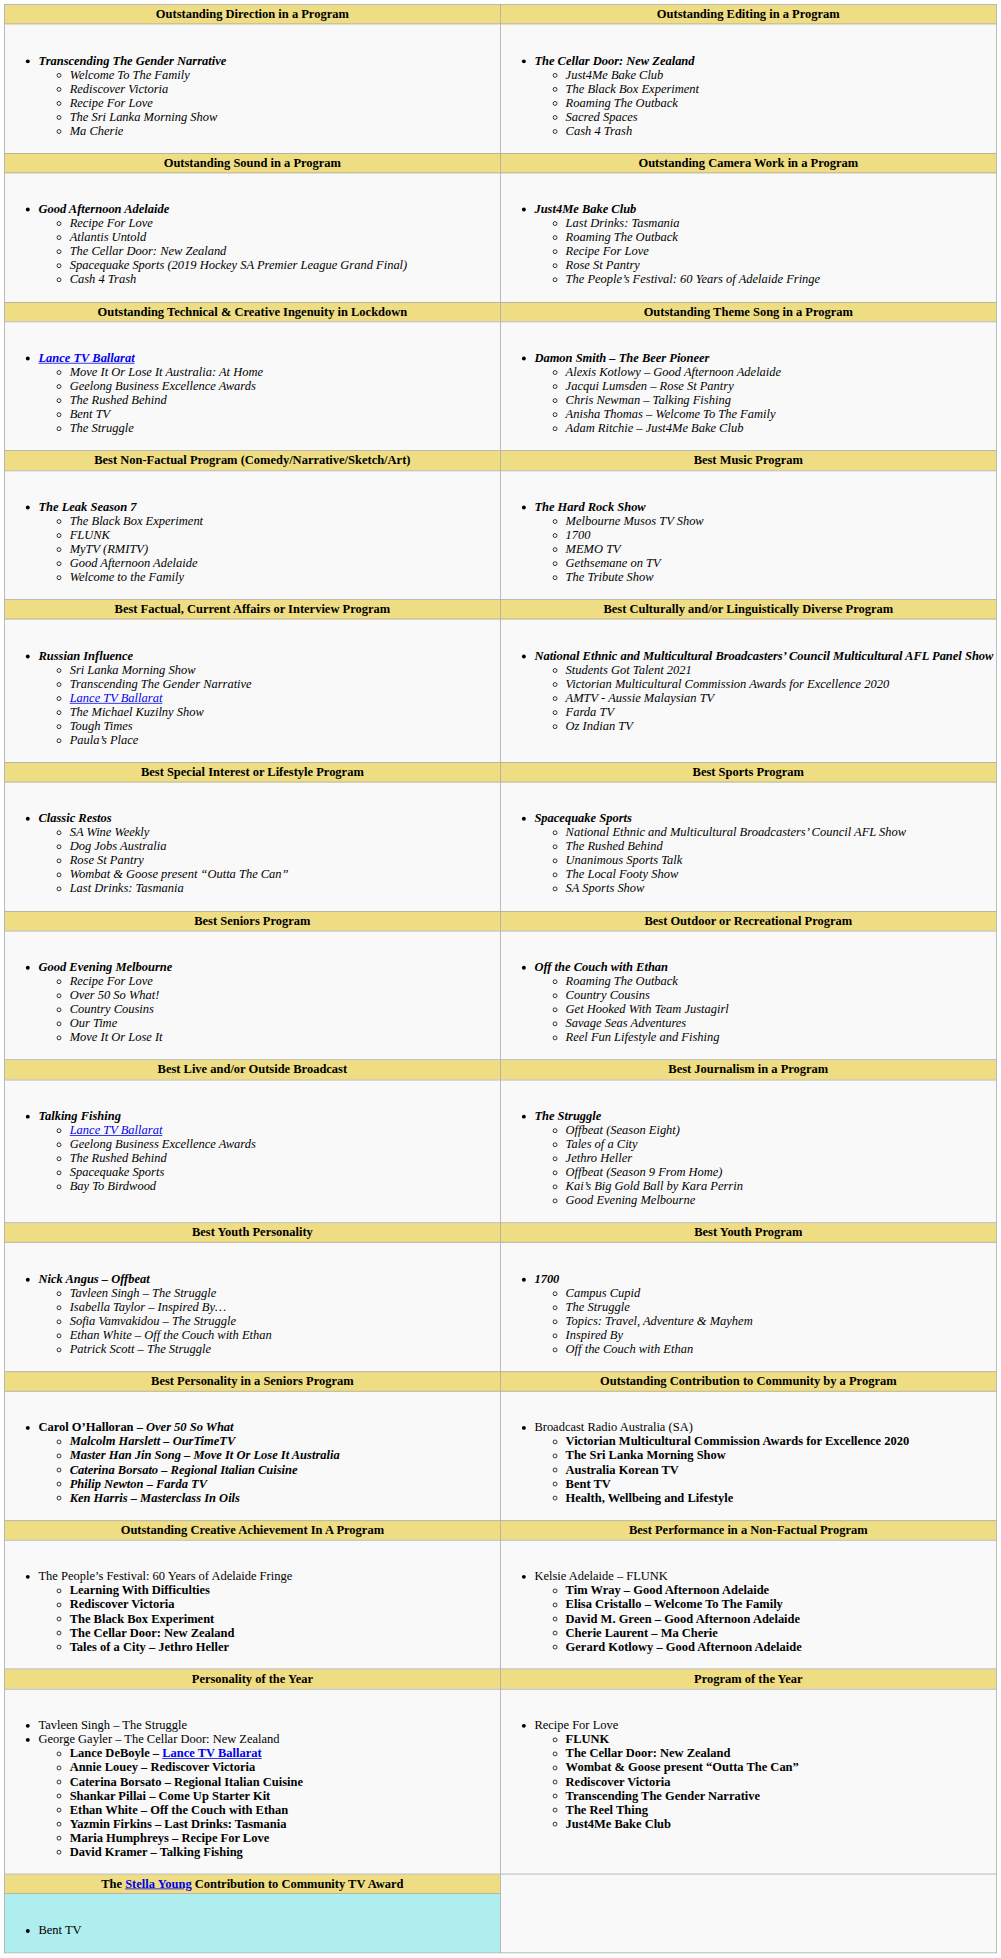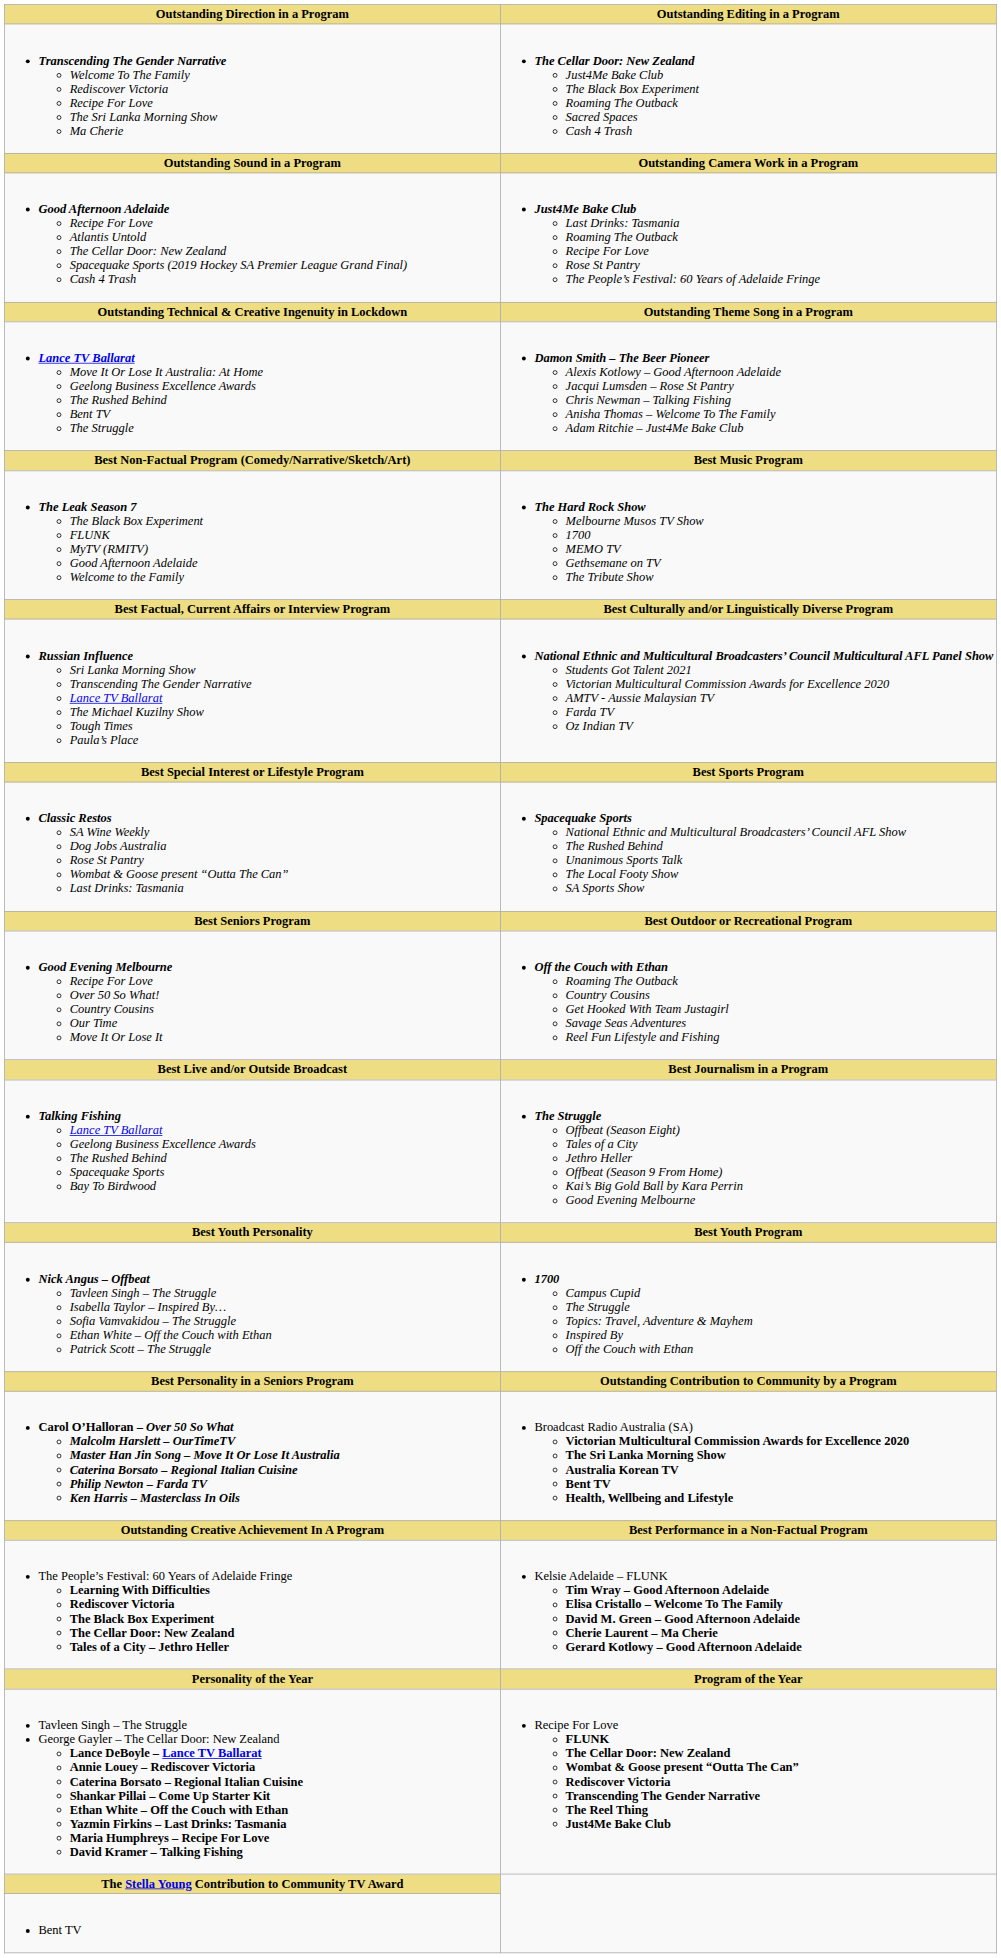(252, 1930) paleturquoise background -> (252, 1930) no background
